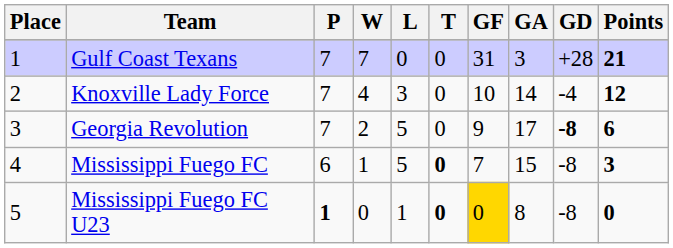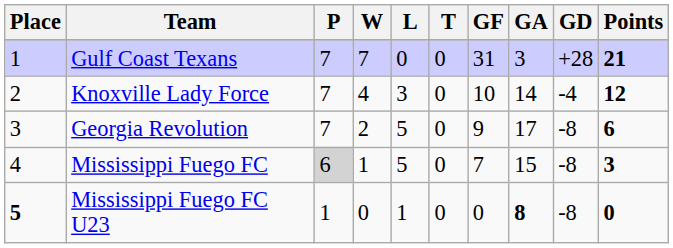(567, 128) bold -> (567, 128) normal
(325, 164) no background -> (325, 164) lightgrey background
(440, 164) bold -> (440, 164) normal
(15, 212) normal -> (15, 212) bold
(325, 212) bold -> (325, 212) normal
(440, 212) bold -> (440, 212) normal
(478, 212) gold background -> (478, 212) no background
(520, 212) normal -> (520, 212) bold
